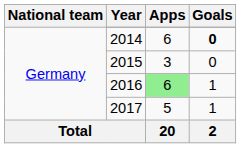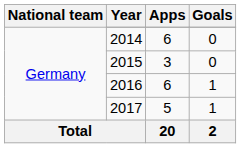(212, 39) bold -> (212, 39) normal
(167, 85) lightgreen background -> (167, 85) no background
